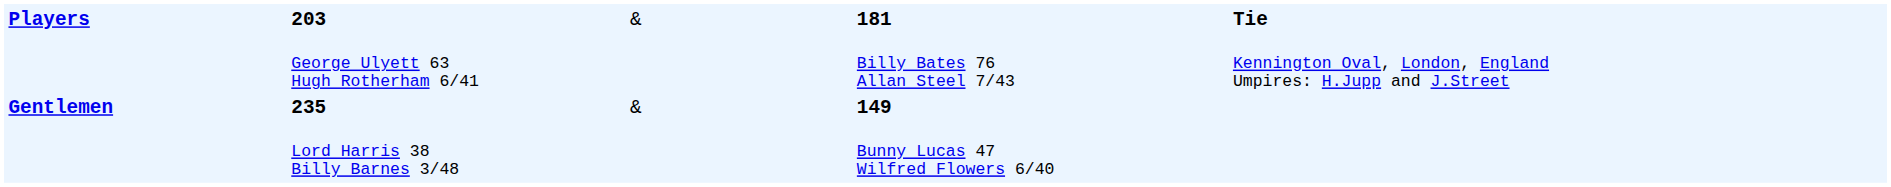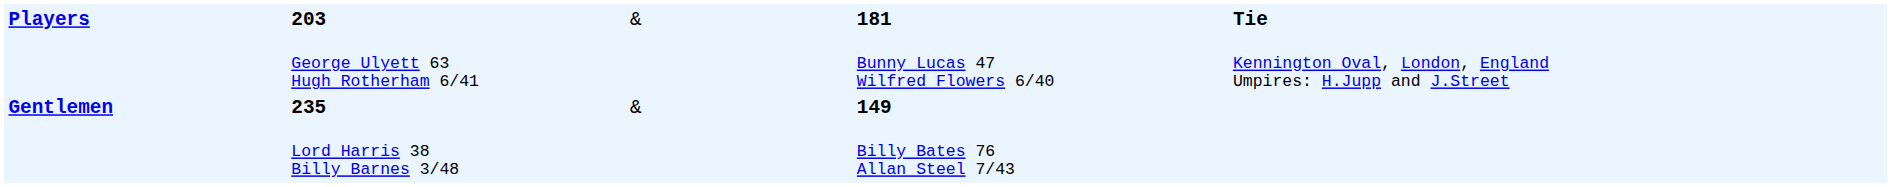(936, 73) Billy Bates 76 Allan Steel 7/43 -> (956, 73) Bunny Lucas 47 Wilfred Flowers 6/40
(956, 160) Bunny Lucas 47 Wilfred Flowers 6/40 -> (936, 160) Billy Bates 76 Allan Steel 7/43
